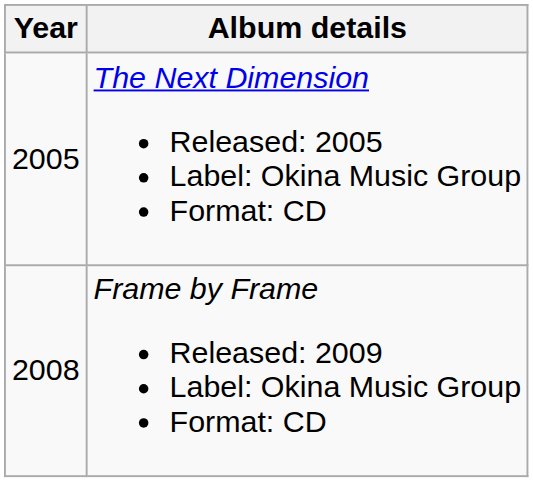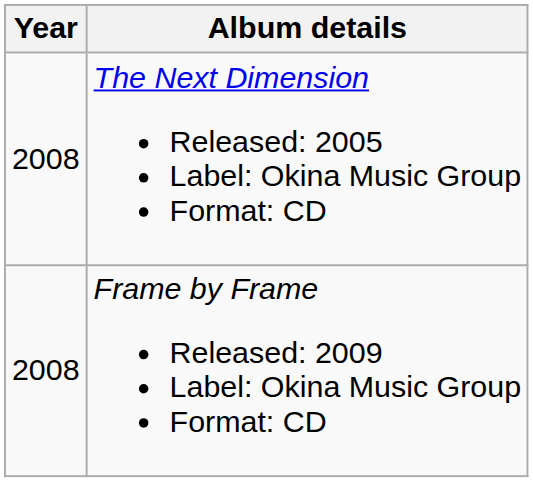(46, 158) 2005 -> (46, 158) 2008
